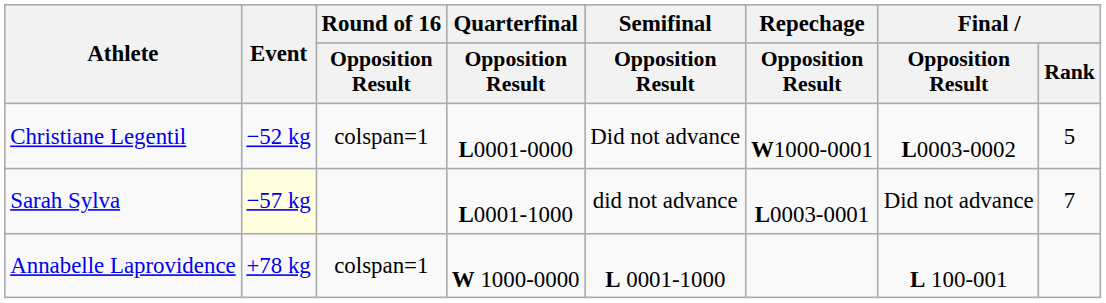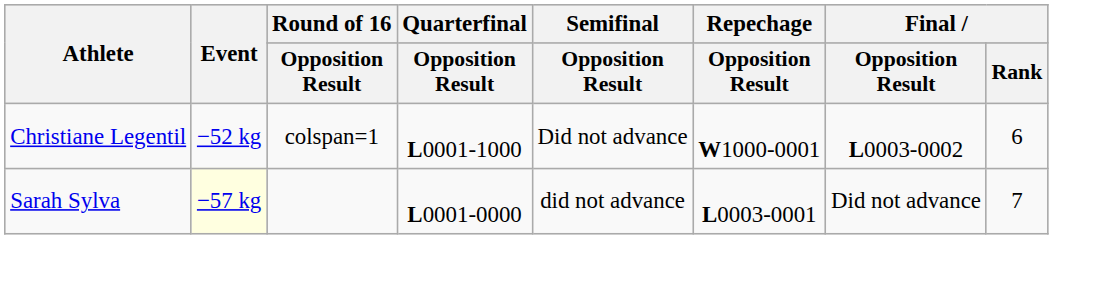(516, 149) L0001-0000 -> (465, 149) L0001-1000
(1070, 136) 5 -> (1017, 136) 6
(516, 214) L0001-1000 -> (465, 214) L0001-0000
- row: (123, 265)
